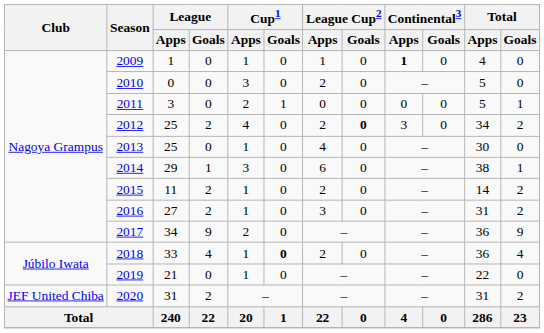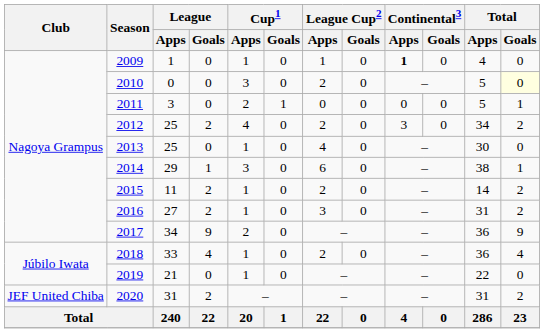(520, 82) no background -> (520, 82) lightyellow background
(363, 125) bold -> (363, 125) normal
(283, 253) bold -> (283, 253) normal
